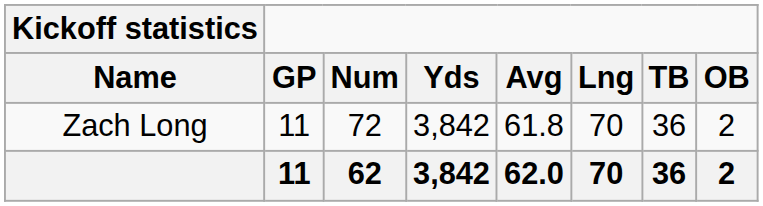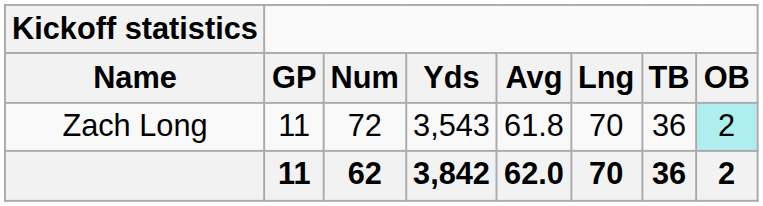(451, 126) 3,842 -> (451, 126) 3,543
(727, 126) no background -> (727, 126) paleturquoise background
